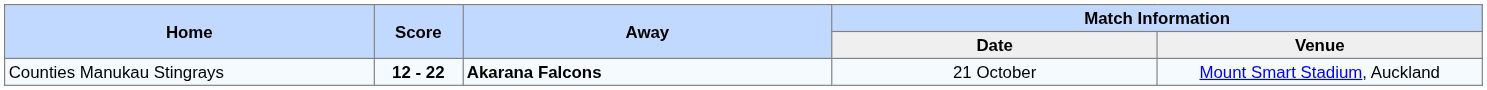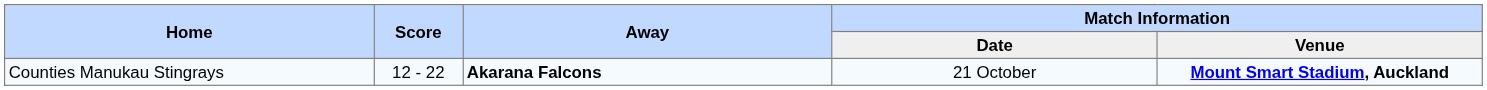(418, 72) bold -> (418, 72) normal
(1320, 72) normal -> (1320, 72) bold
